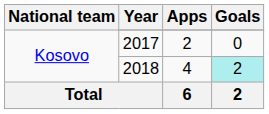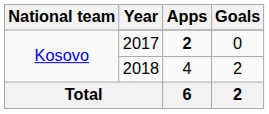(187, 43) normal -> (187, 43) bold
(238, 69) paleturquoise background -> (238, 69) no background
